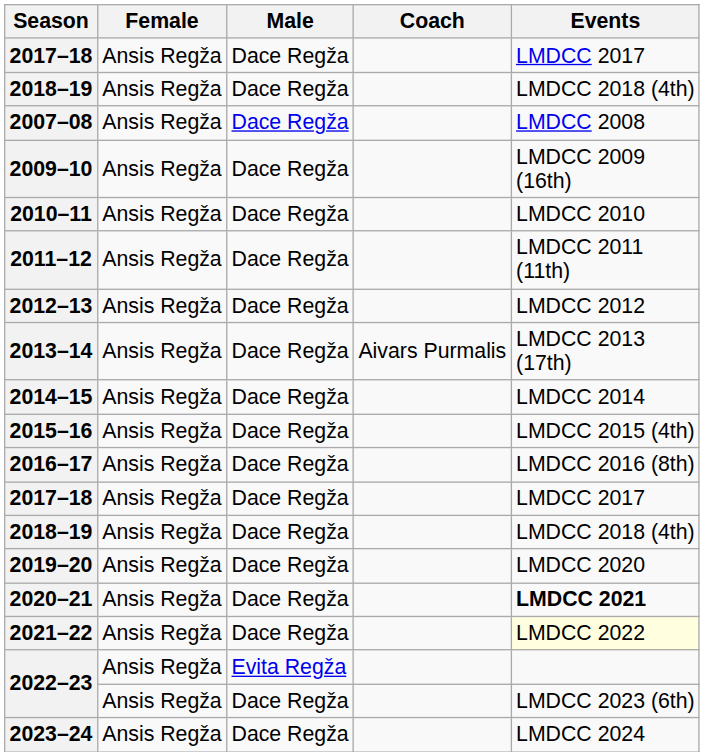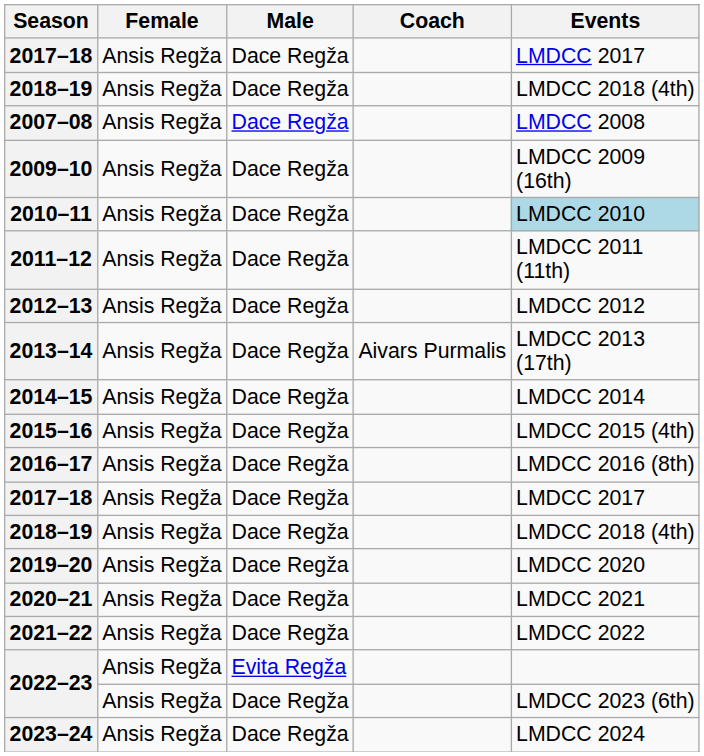(581, 214) no background -> (581, 214) lightblue background
(581, 599) bold -> (581, 599) normal
(581, 633) lightyellow background -> (581, 633) no background
